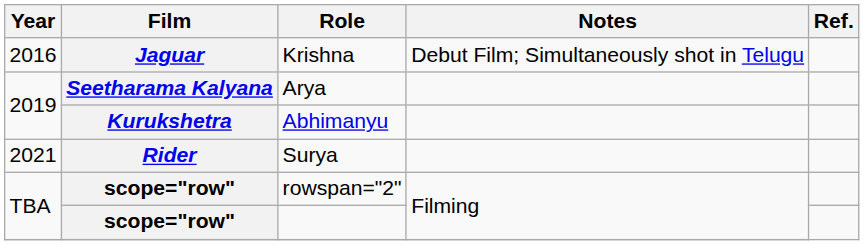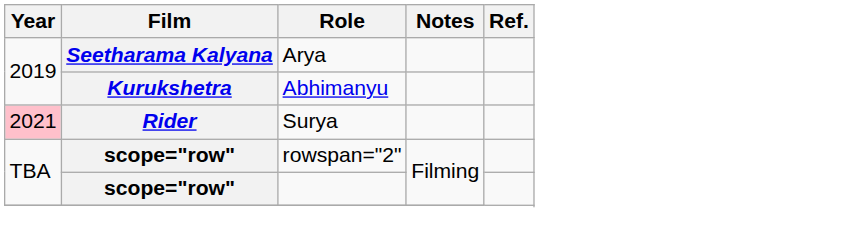- row: (170, 54)
(33, 155) no background -> (33, 121) pink background
